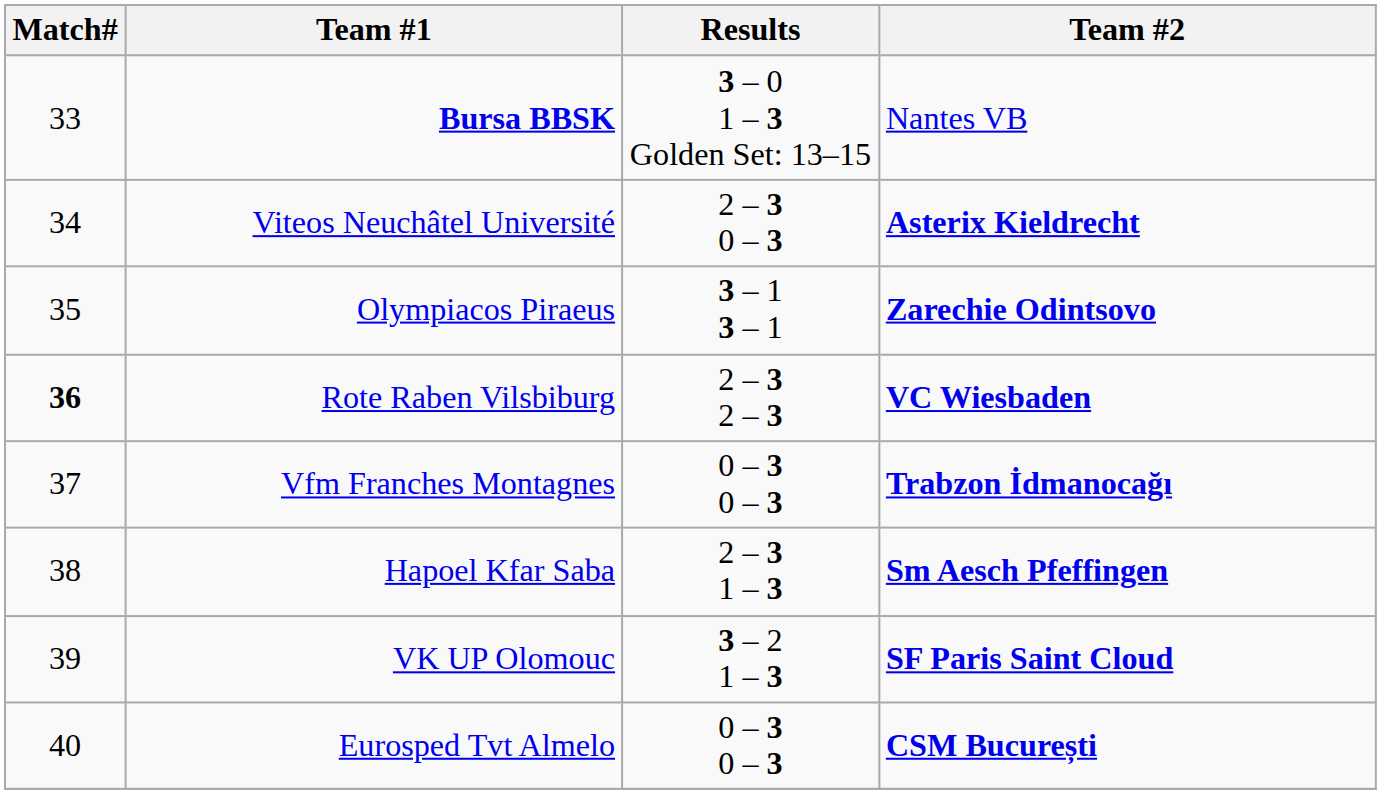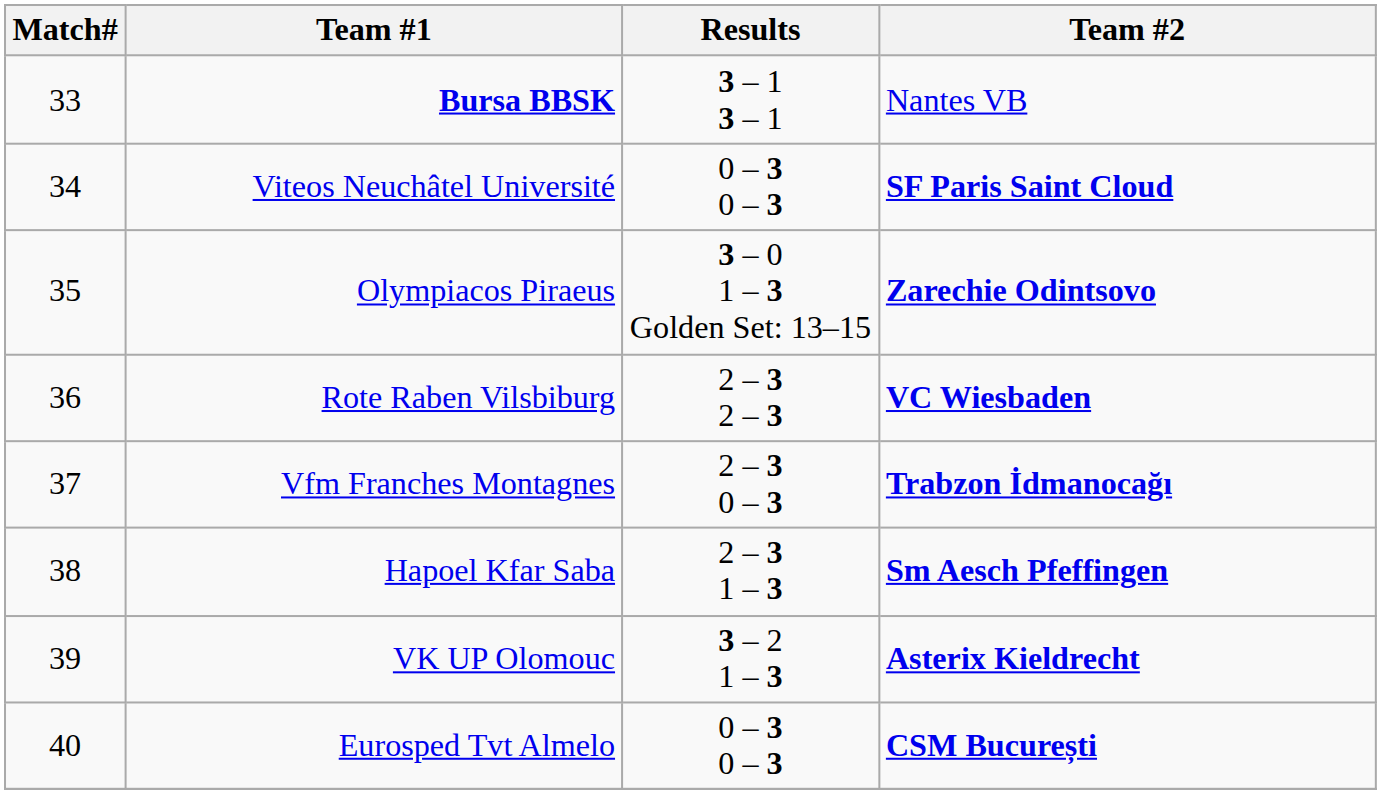(750, 117) 3 – 0 1 – 3 Golden Set: 13–15 -> (750, 99) 3 – 1 3 – 1
(750, 222) 2 – 3 0 – 3 -> (750, 186) 0 – 3 0 – 3
(1013, 222) Asterix Kieldrecht -> (1030, 186) SF Paris Saint Cloud
(750, 309) 3 – 1 3 – 1 -> (750, 291) 3 – 0 1 – 3 Golden Set: 13–15
(65, 396) bold -> (65, 396) normal
(750, 484) 0 – 3 0 – 3 -> (750, 484) 2 – 3 0 – 3
(1030, 658) SF Paris Saint Cloud -> (1013, 658) Asterix Kieldrecht
